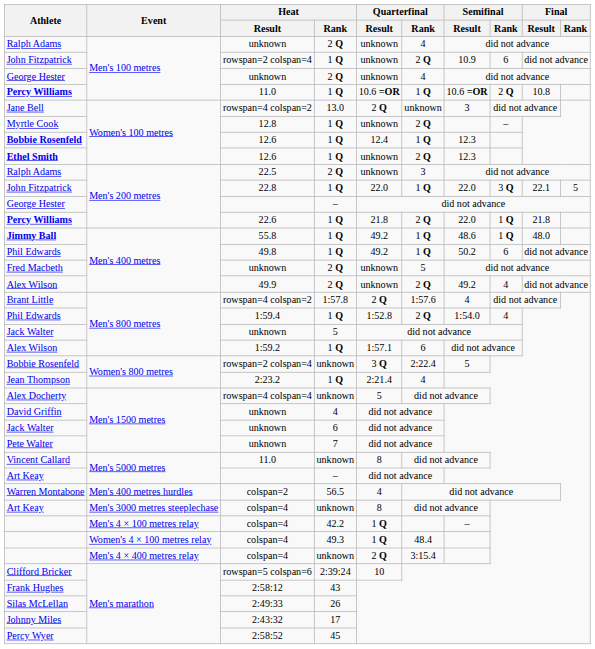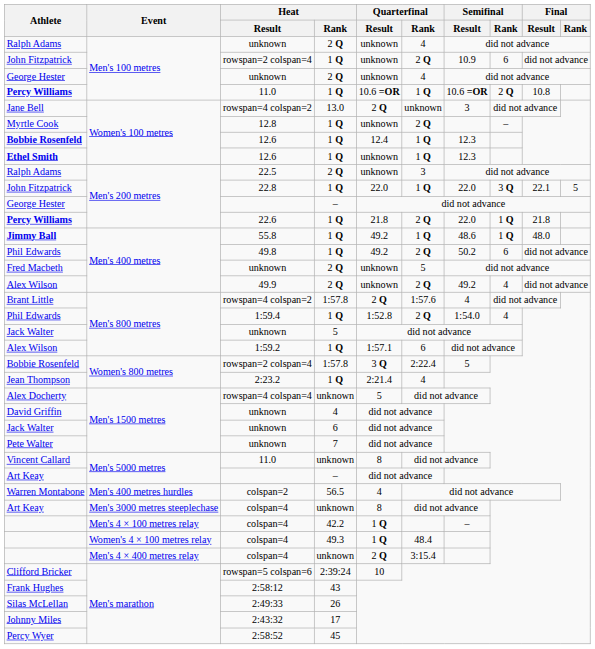(423, 156) 2 Q -> (423, 156) 1 Q
(423, 252) 1 Q -> (423, 252) 2 Q
(335, 364) unknown -> (335, 364) 1:57.8
